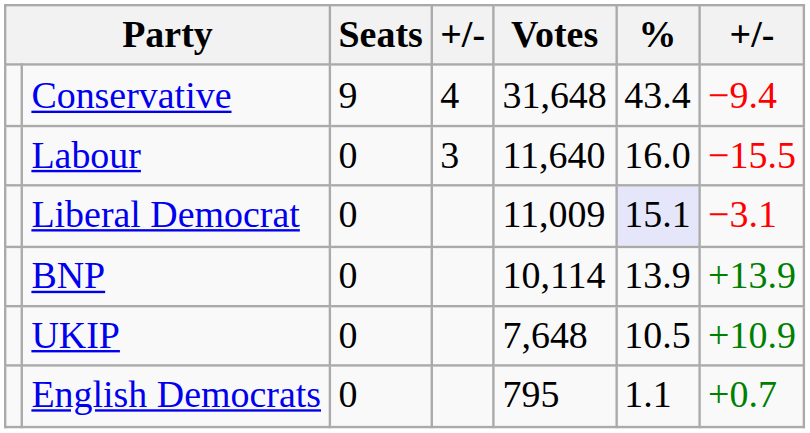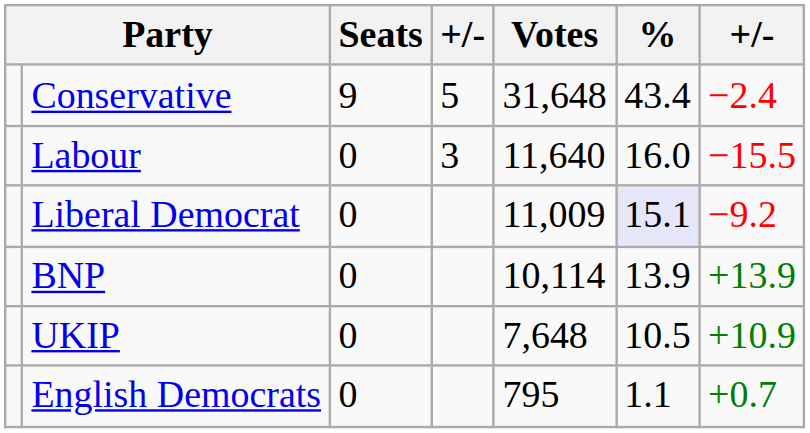(450, 94) 4 -> (450, 94) 5
(743, 94) −9.4 -> (743, 94) −2.4
(743, 214) −3.1 -> (743, 214) −9.2
